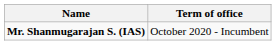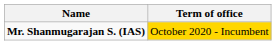(209, 31) no background -> (209, 31) gold background
